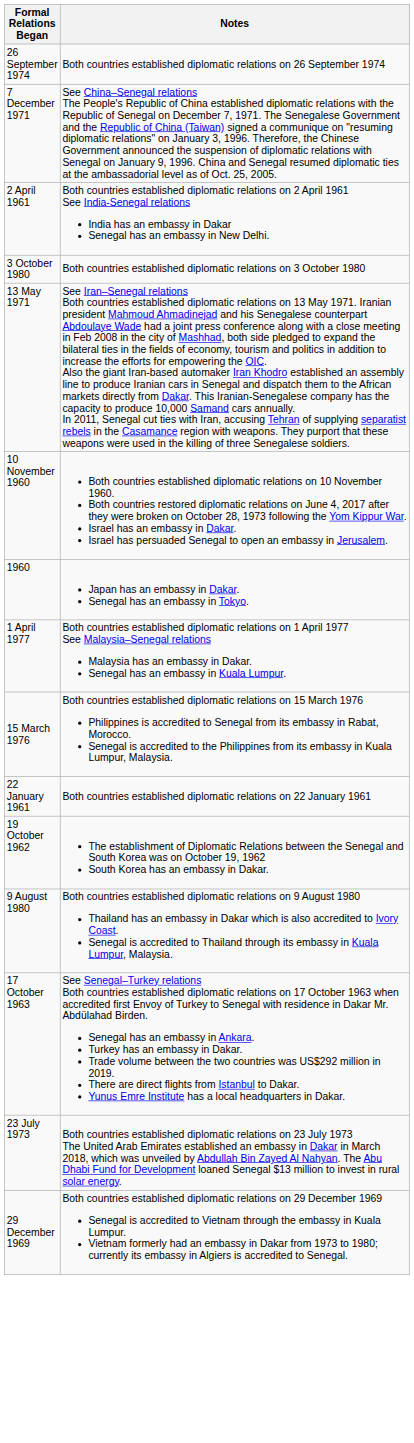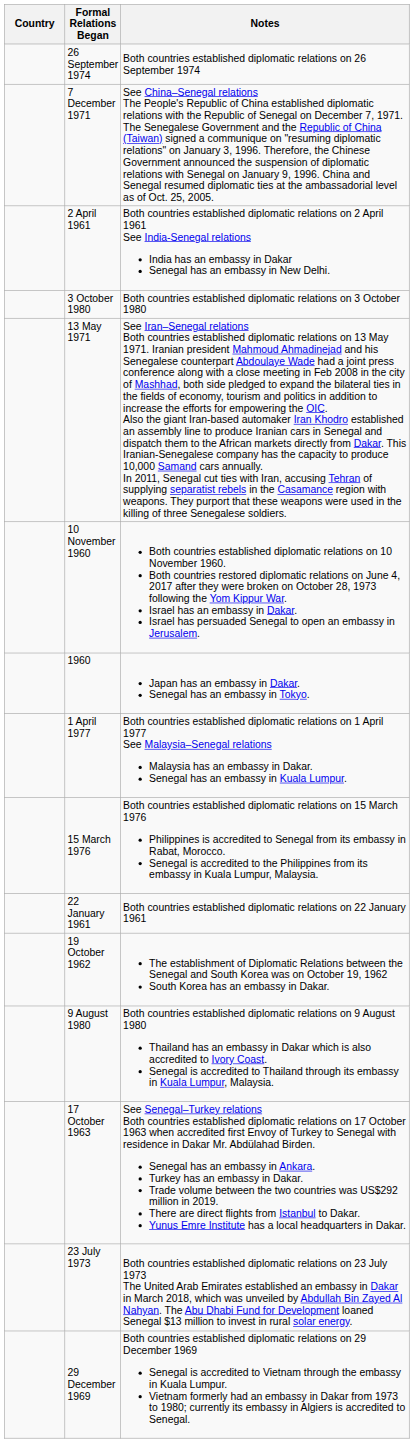+ column: (35, 24)
